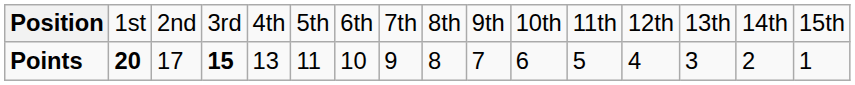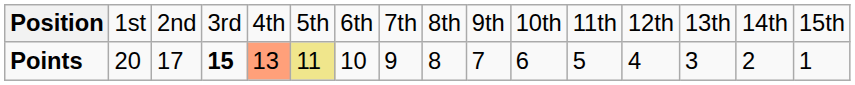(128, 60) bold -> (128, 60) normal
(266, 60) no background -> (266, 60) lightsalmon background
(309, 60) no background -> (309, 60) khaki background
